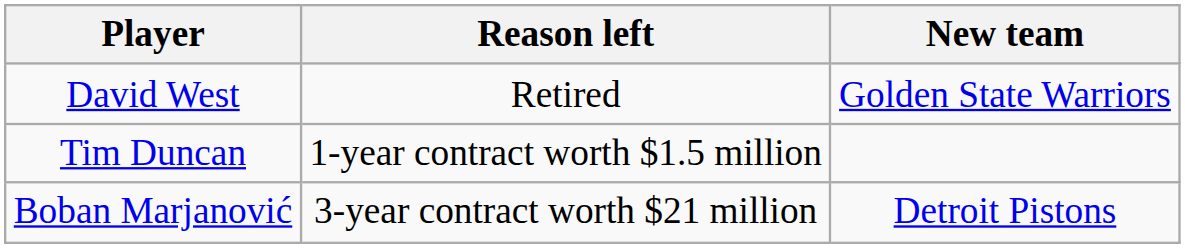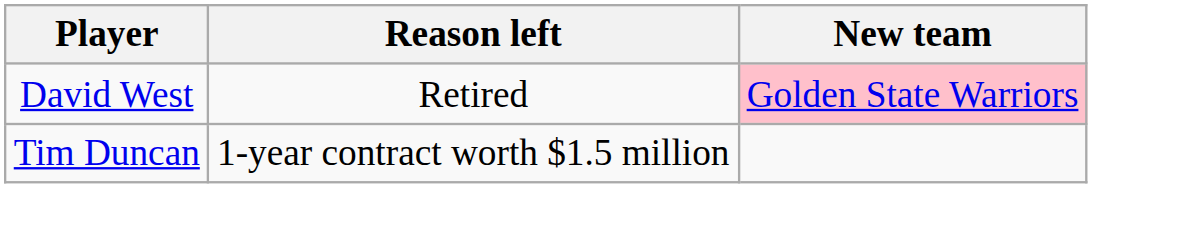(1005, 93) no background -> (913, 93) pink background
- row: (153, 211)
